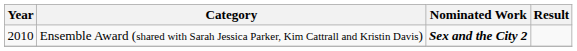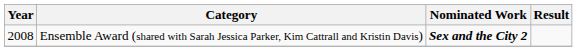(21, 35) 2010 -> (21, 35) 2008
